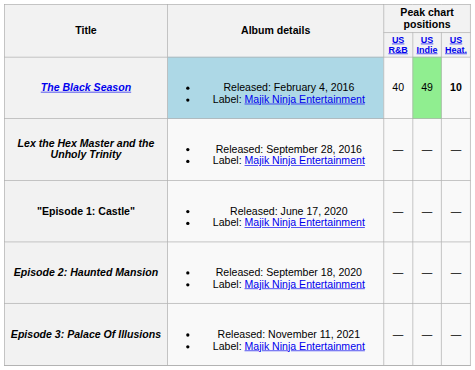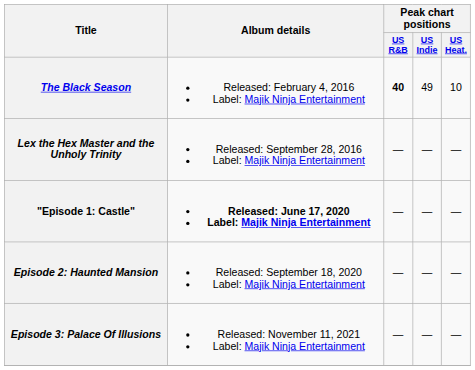(276, 94) lightblue background -> (276, 94) no background
(398, 87) normal -> (398, 87) bold
(427, 87) lightgreen background -> (427, 87) no background
(456, 87) bold -> (456, 87) normal
(276, 217) normal -> (276, 217) bold
